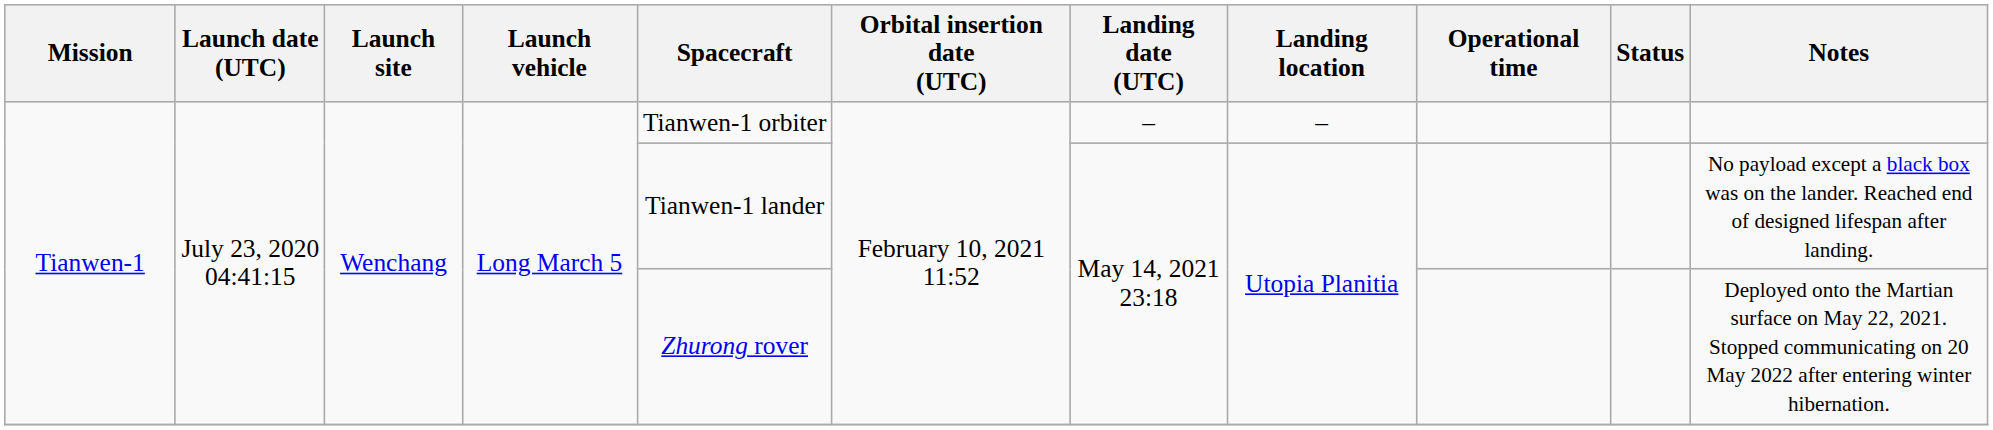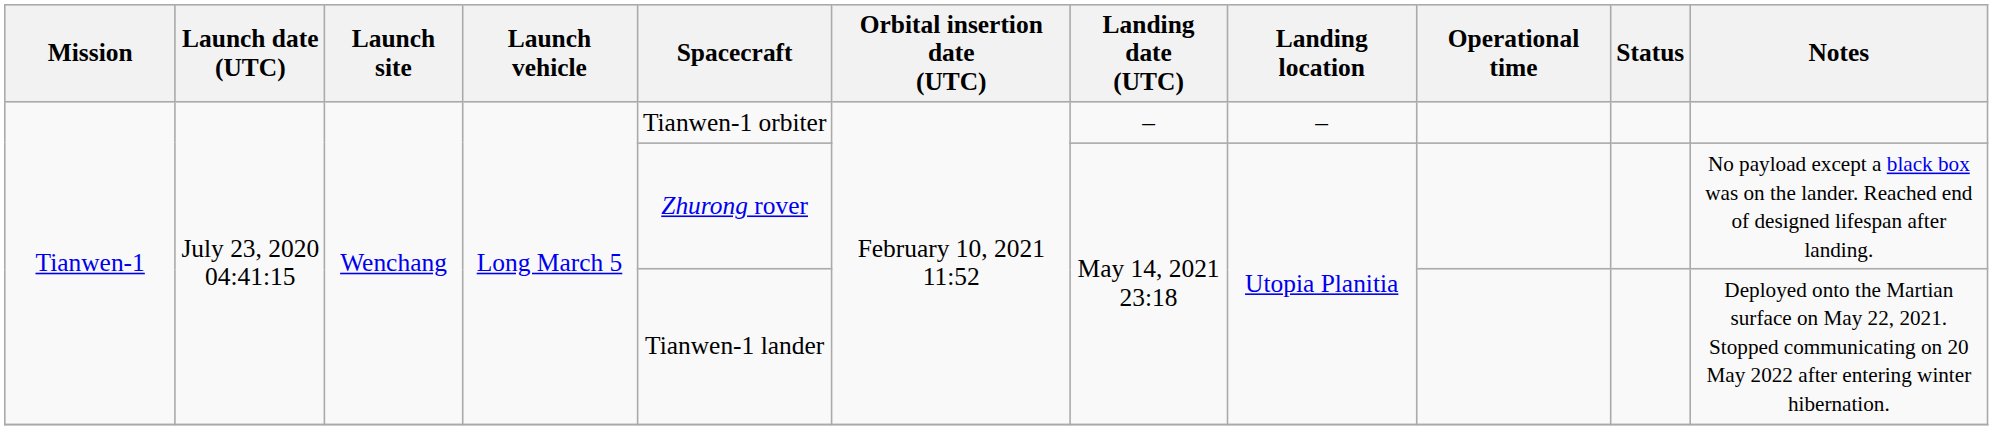(735, 205) Tianwen-1 lander -> (735, 205) Zhurong rover
(735, 346) Zhurong rover -> (735, 346) Tianwen-1 lander
